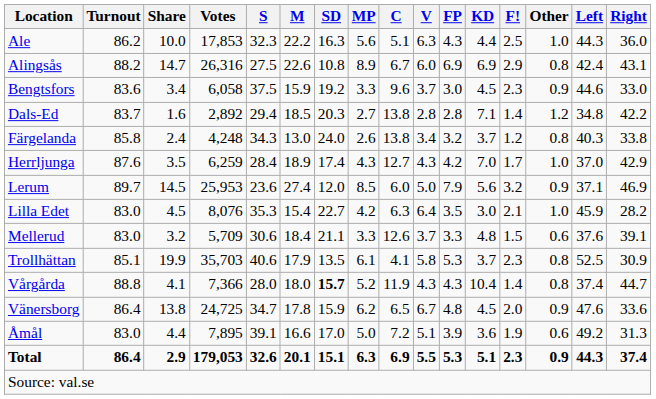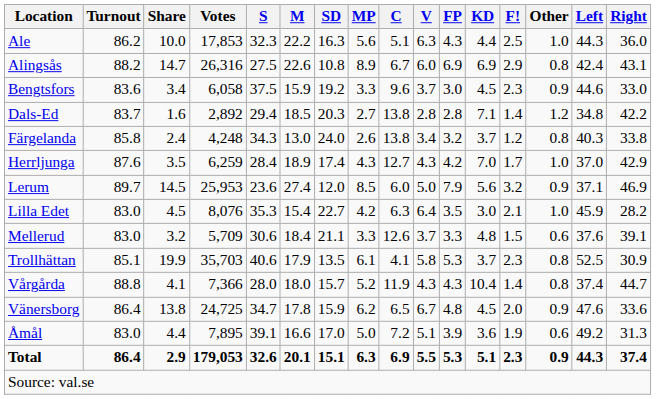(331, 284) bold -> (331, 284) normal
